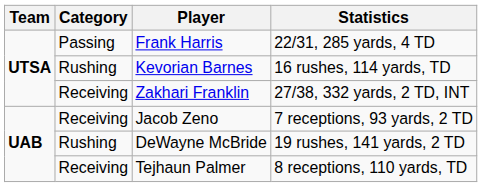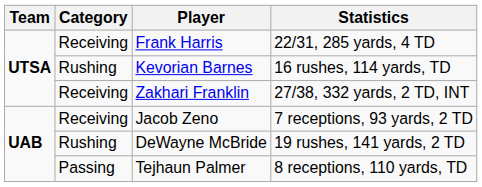(87, 43) Passing -> (93, 43) Receiving
(93, 168) Receiving -> (87, 168) Passing
